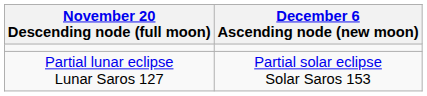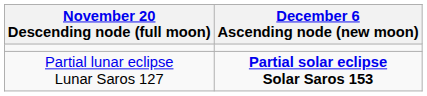(318, 71) normal -> (318, 71) bold
